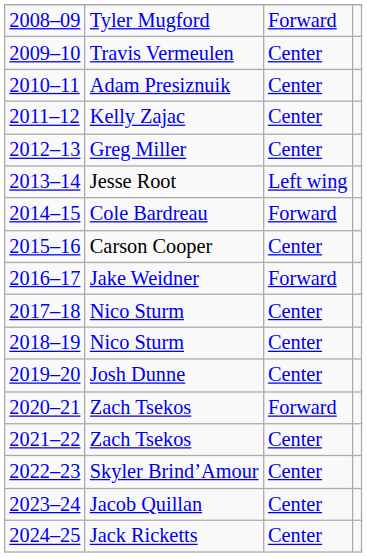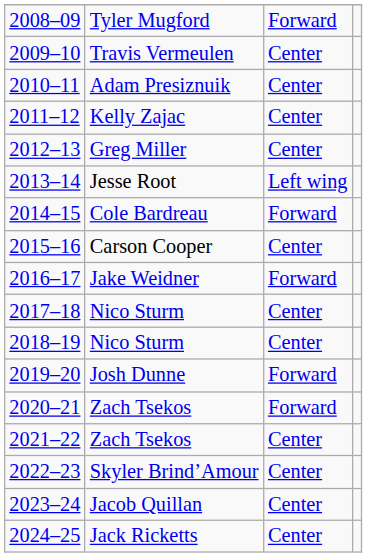(295, 375) Center -> (302, 375) Forward
